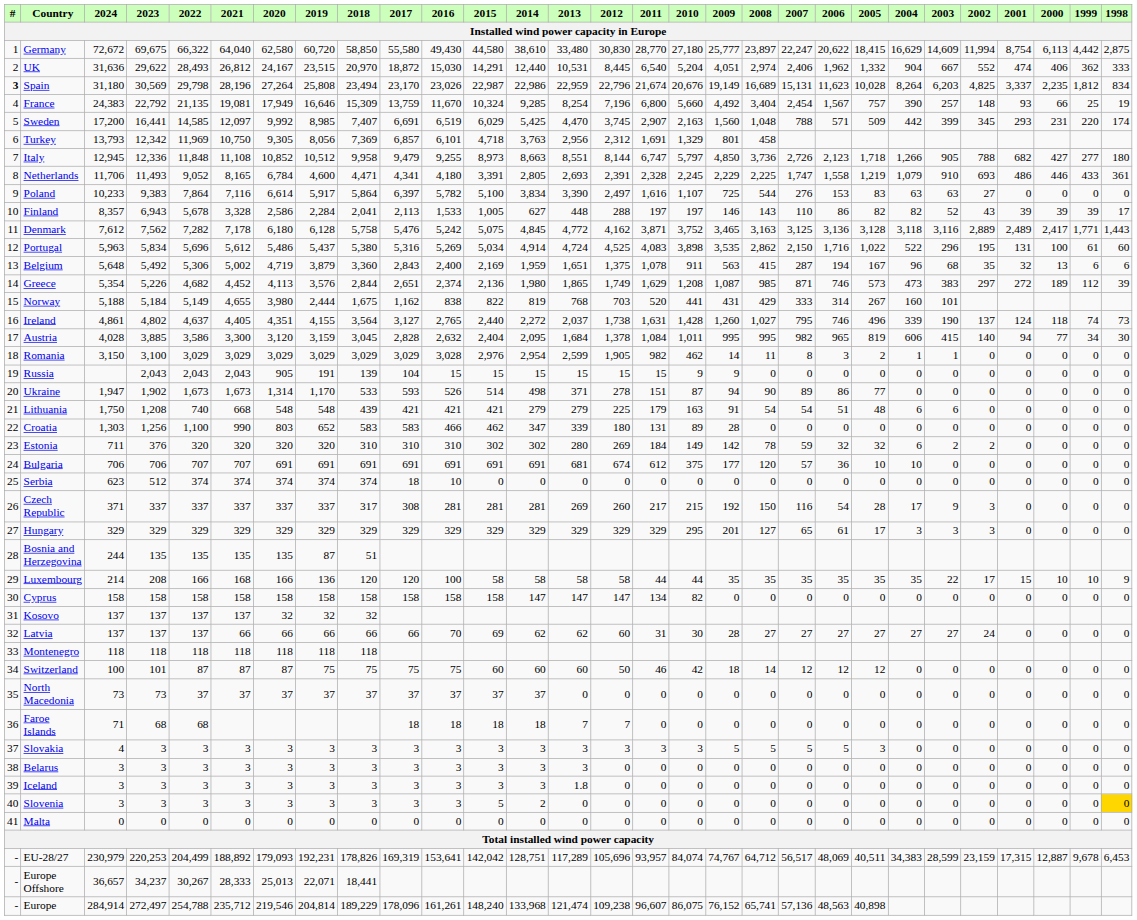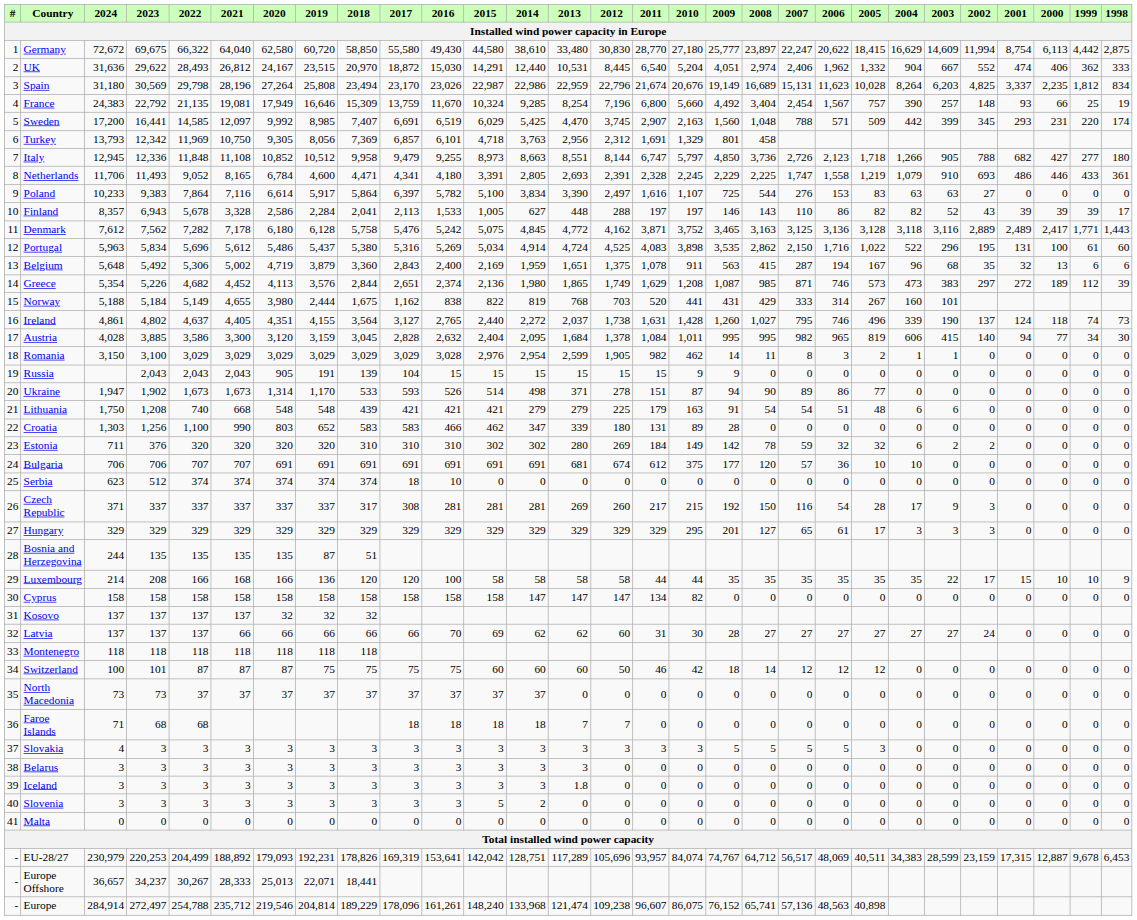(15, 85) bold -> (15, 85) normal
(1127, 803) gold background -> (1127, 803) no background
